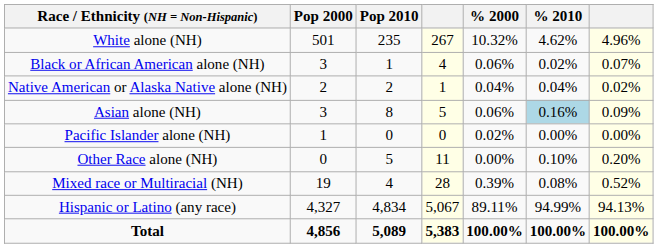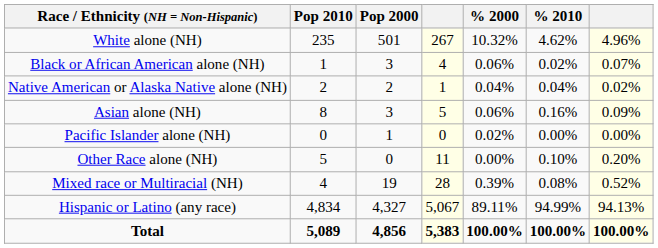columns swapped: (323, 16) <-> (389, 16)
(558, 111) lightblue background -> (558, 111) no background
